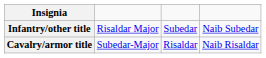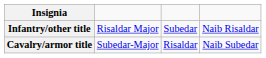(230, 28) Naib Subedar -> (230, 28) Naib Risaldar
(230, 45) Naib Risaldar -> (230, 45) Naib Subedar
